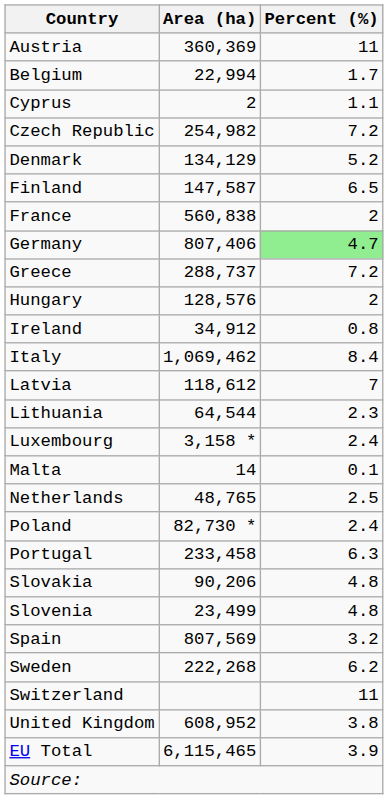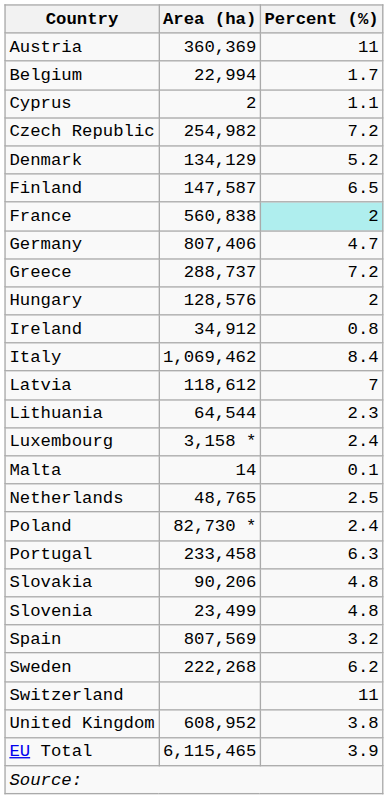(373, 216) no background -> (373, 216) paleturquoise background
(363, 244) lightgreen background -> (363, 244) no background
